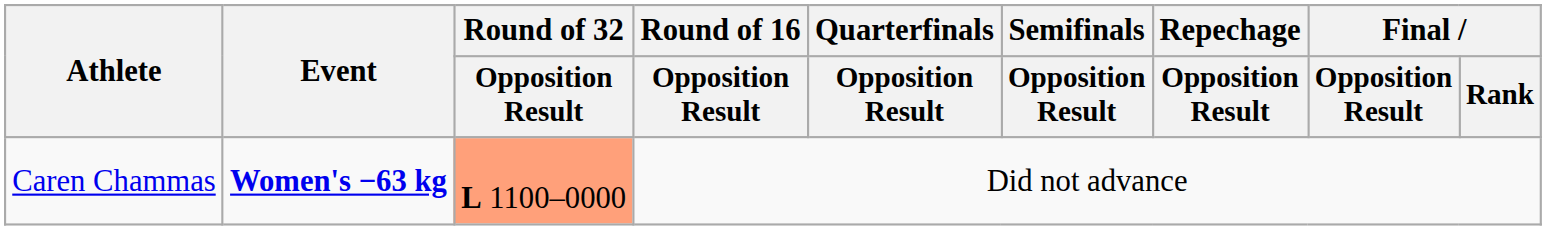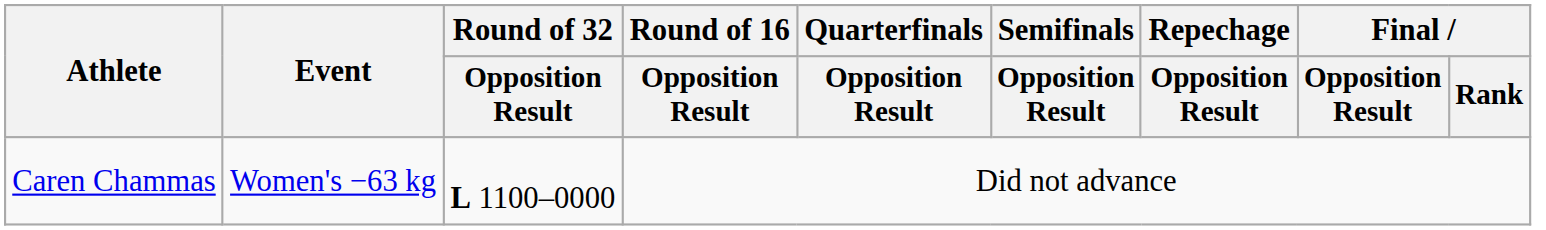(338, 180) bold -> (333, 180) normal
(544, 198) lightsalmon background -> (533, 198) no background
